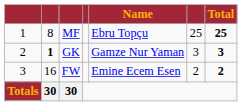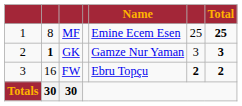(120, 33) Ebru Topçu -> (136, 33) Emine Ecem Esen
(136, 71) Emine Ecem Esen -> (120, 71) Ebru Topçu
(196, 71) normal -> (196, 71) bold
